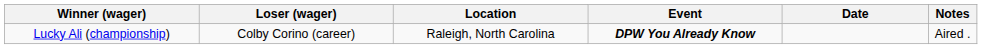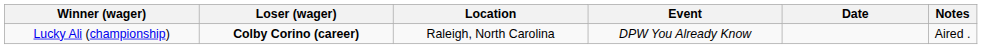(296, 33) normal -> (296, 33) bold
(685, 33) bold -> (685, 33) normal
